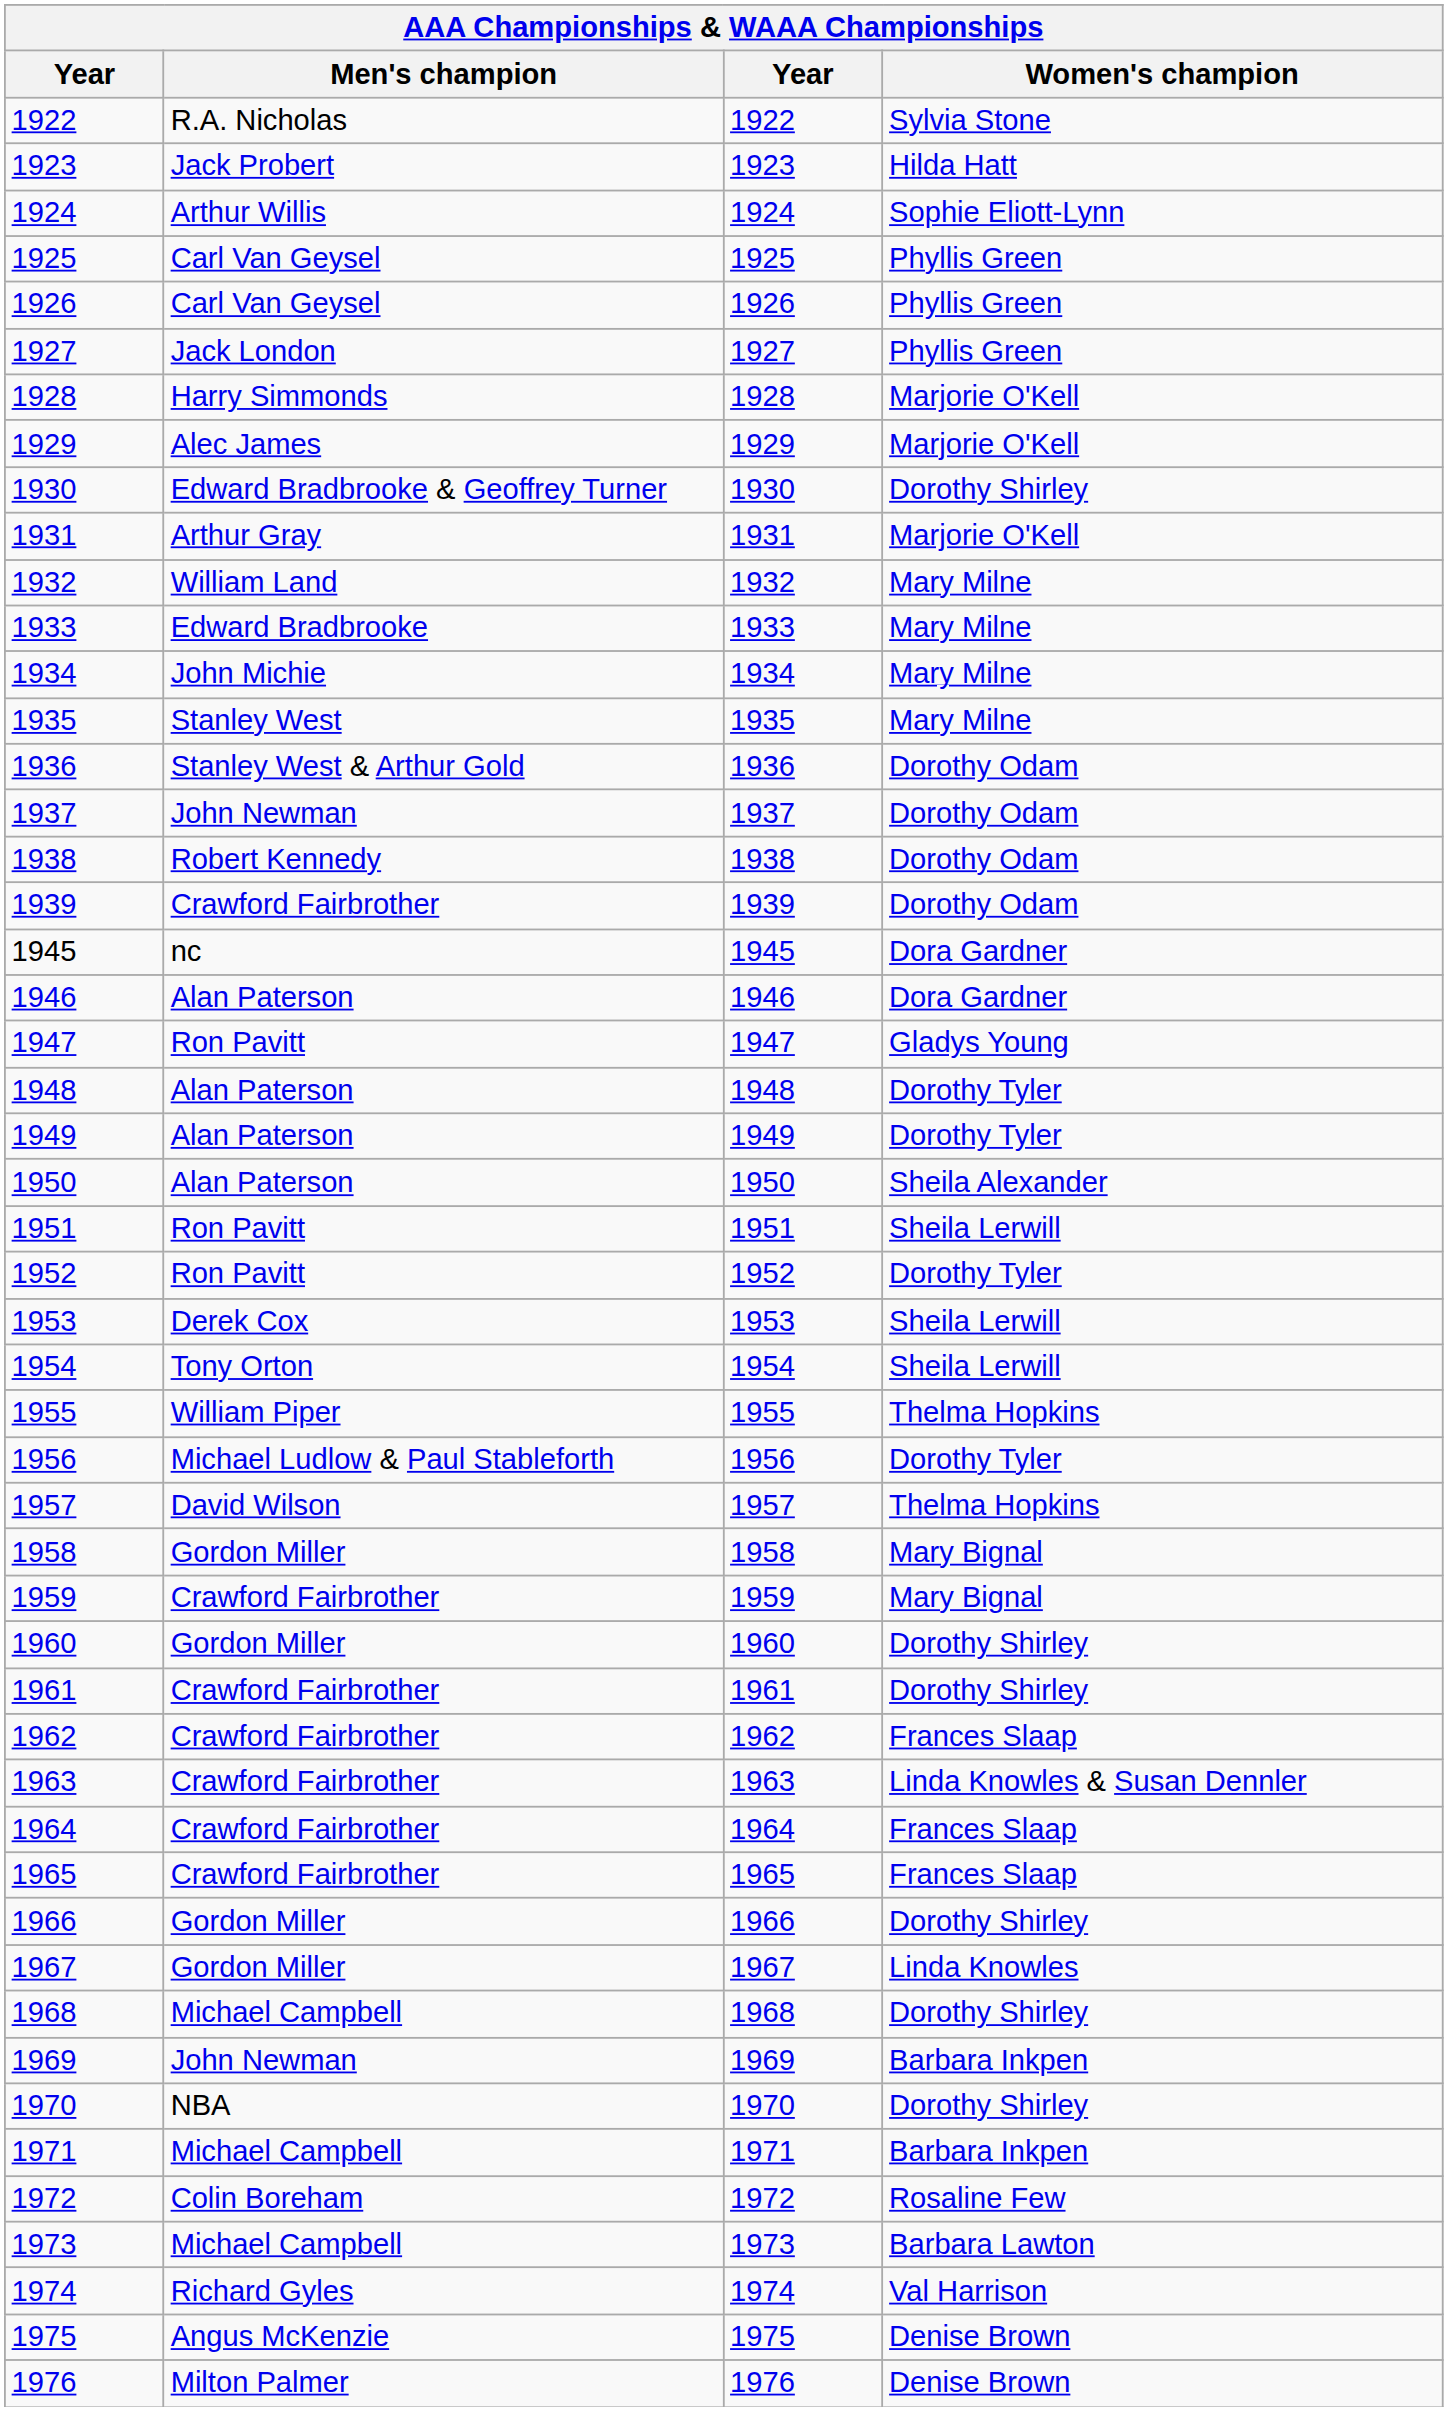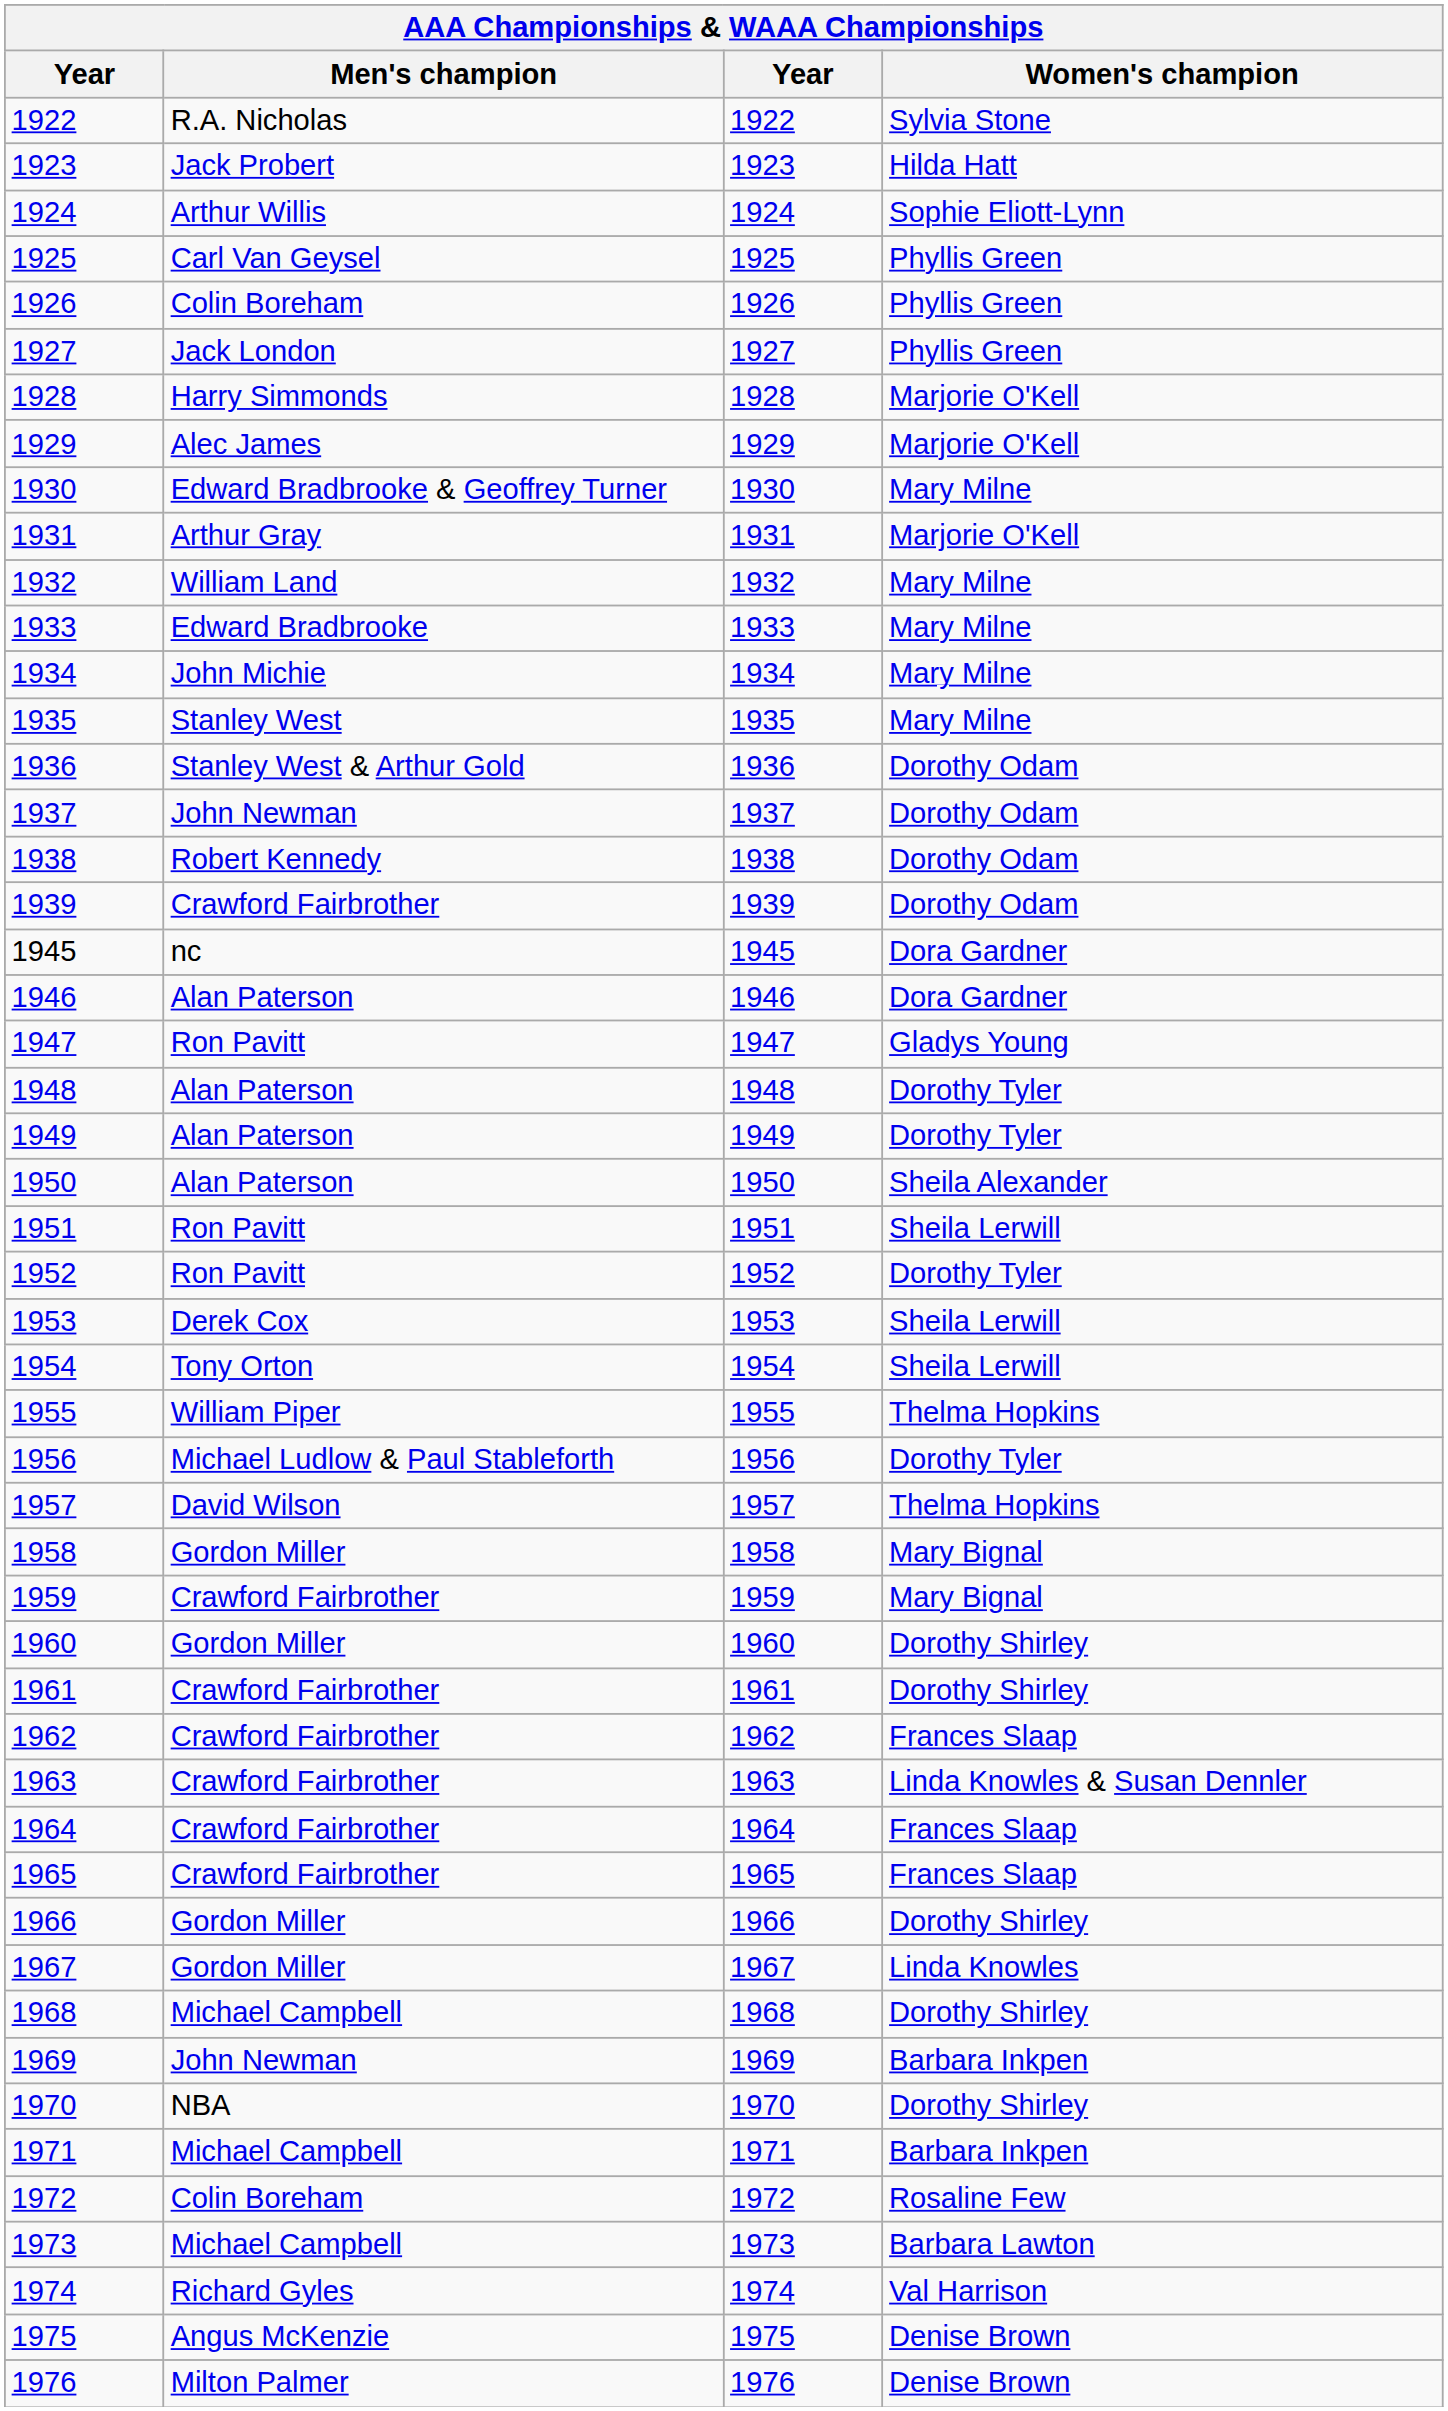(276, 304) Carl Van Geysel -> (267, 304) Colin Boreham
(989, 489) Dorothy Shirley -> (960, 489) Mary Milne
